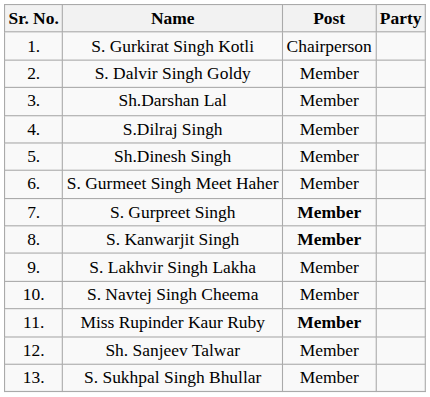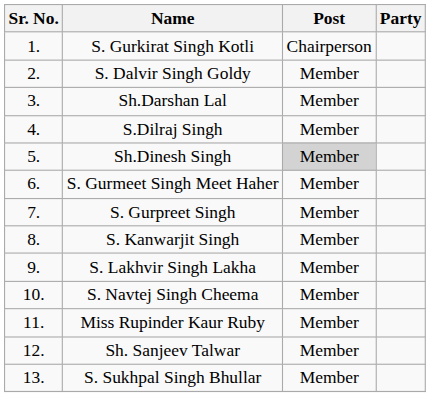(329, 156) no background -> (329, 156) lightgrey background
(329, 211) bold -> (329, 211) normal
(329, 239) bold -> (329, 239) normal
(329, 322) bold -> (329, 322) normal
